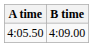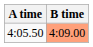(67, 33) no background -> (67, 33) lightsalmon background
